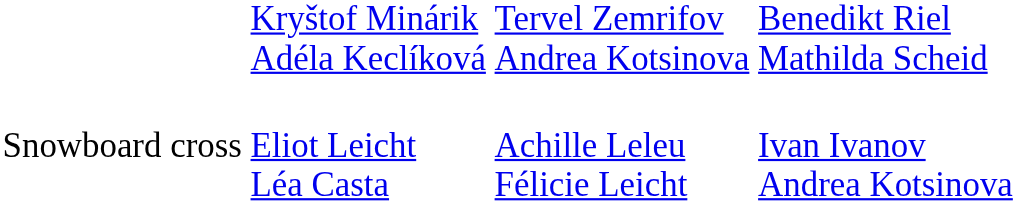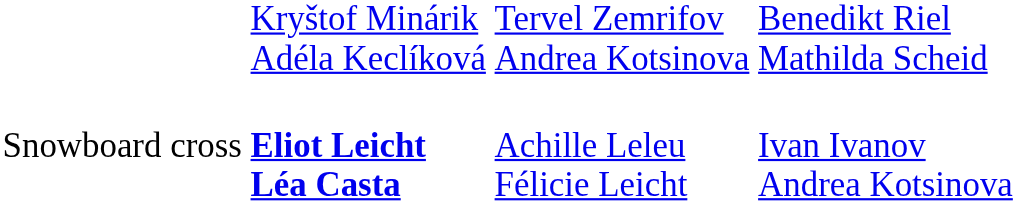(333, 164) normal -> (338, 164) bold
